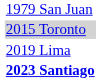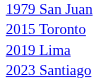(46, 29) lightgrey background -> (46, 29) no background
(50, 70) bold -> (49, 70) normal
